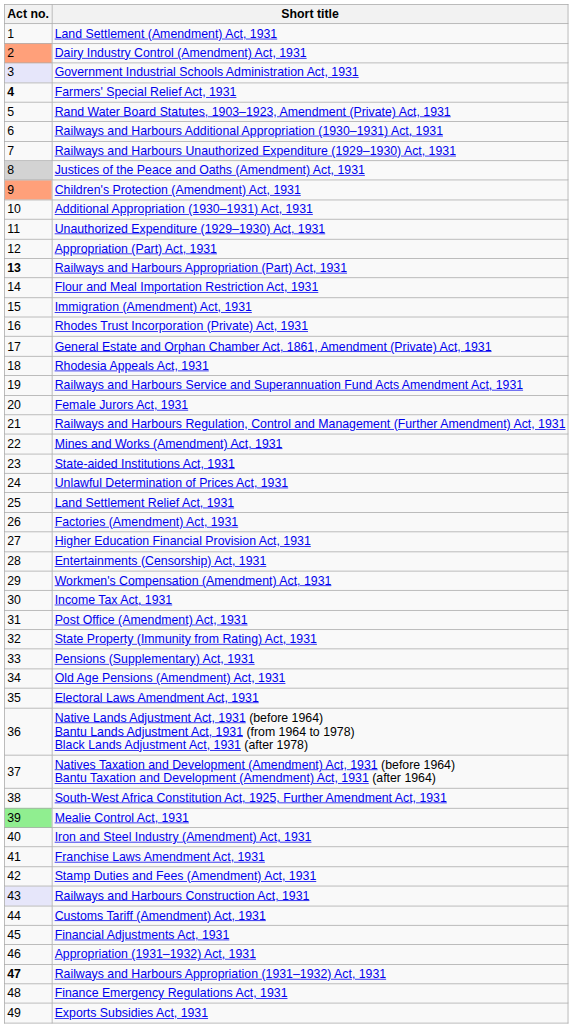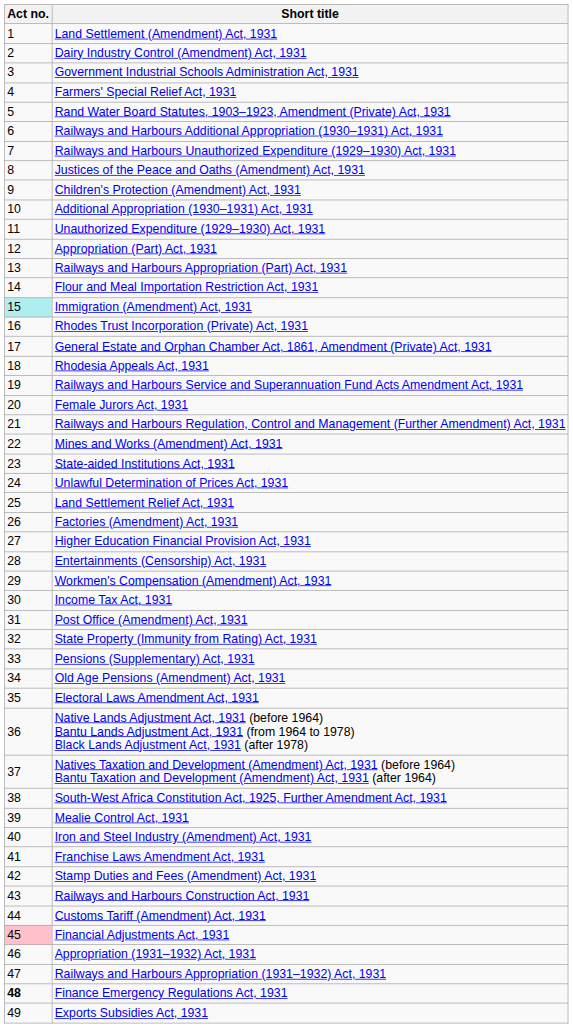(11, 53) lightsalmon background -> (11, 53) no background
(11, 72) lavender background -> (11, 72) no background
(11, 92) bold -> (11, 92) normal
(11, 170) lightgrey background -> (11, 170) no background
(11, 190) lightsalmon background -> (11, 190) no background
(14, 268) bold -> (14, 268) normal
(14, 307) no background -> (14, 307) paleturquoise background
(14, 817) lightgreen background -> (14, 817) no background
(14, 896) lavender background -> (14, 896) no background
(14, 935) no background -> (14, 935) pink background
(14, 974) bold -> (14, 974) normal
(14, 993) normal -> (14, 993) bold
